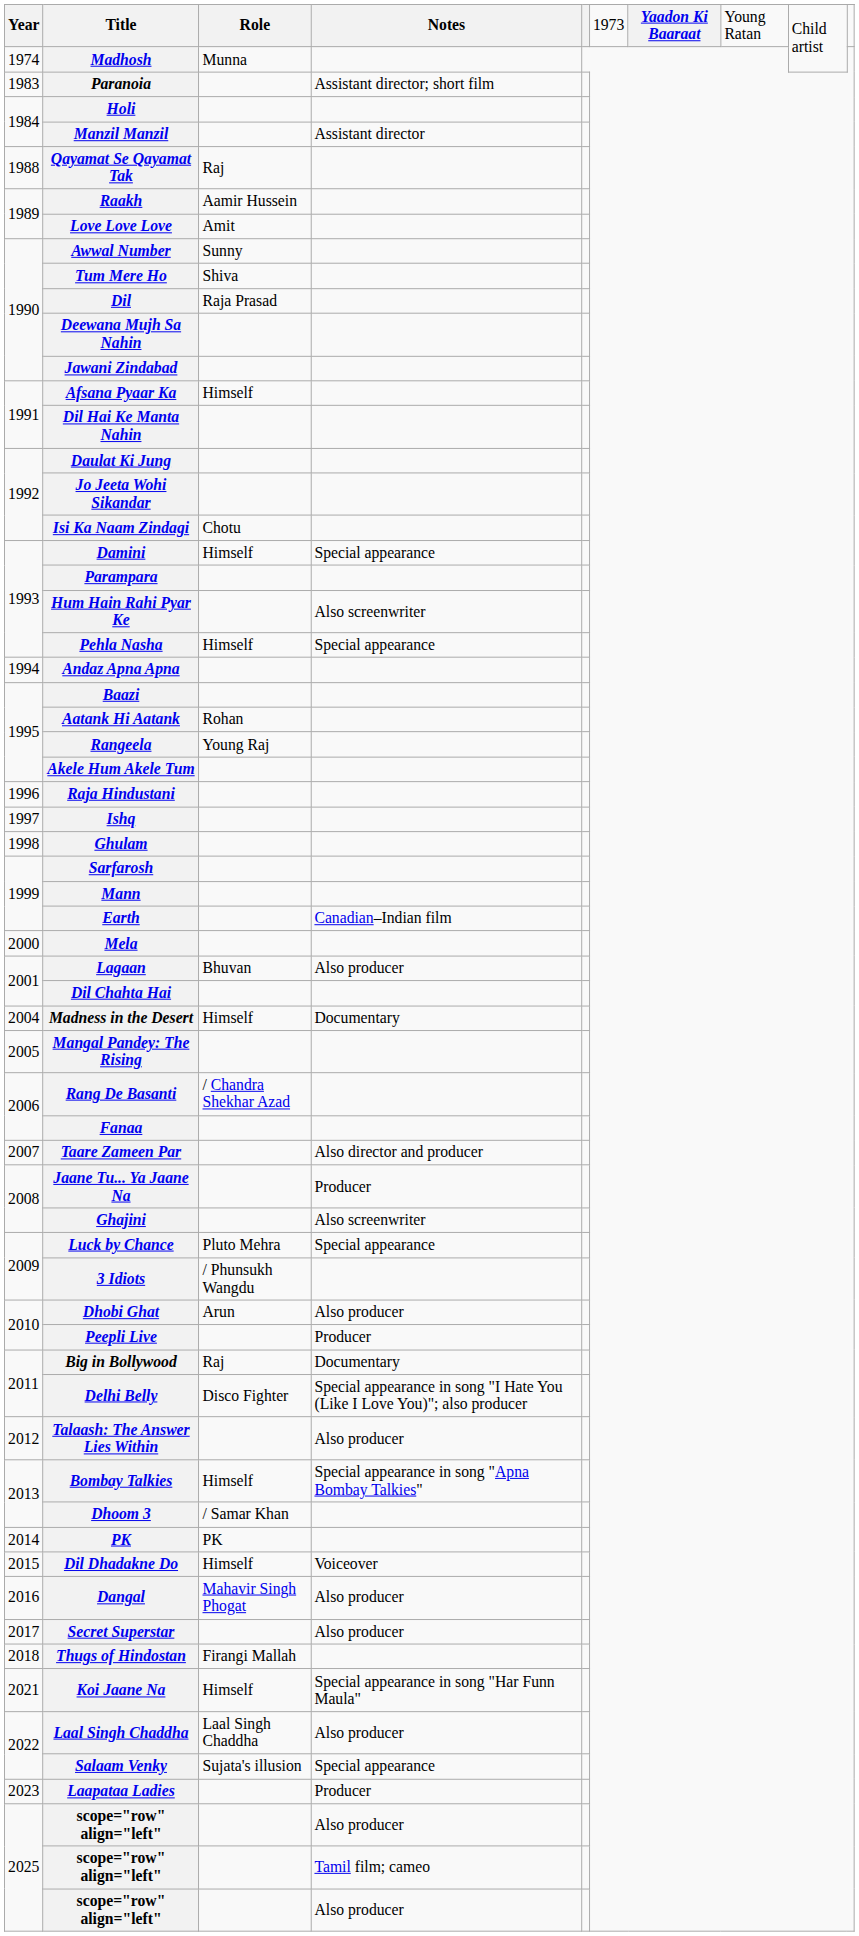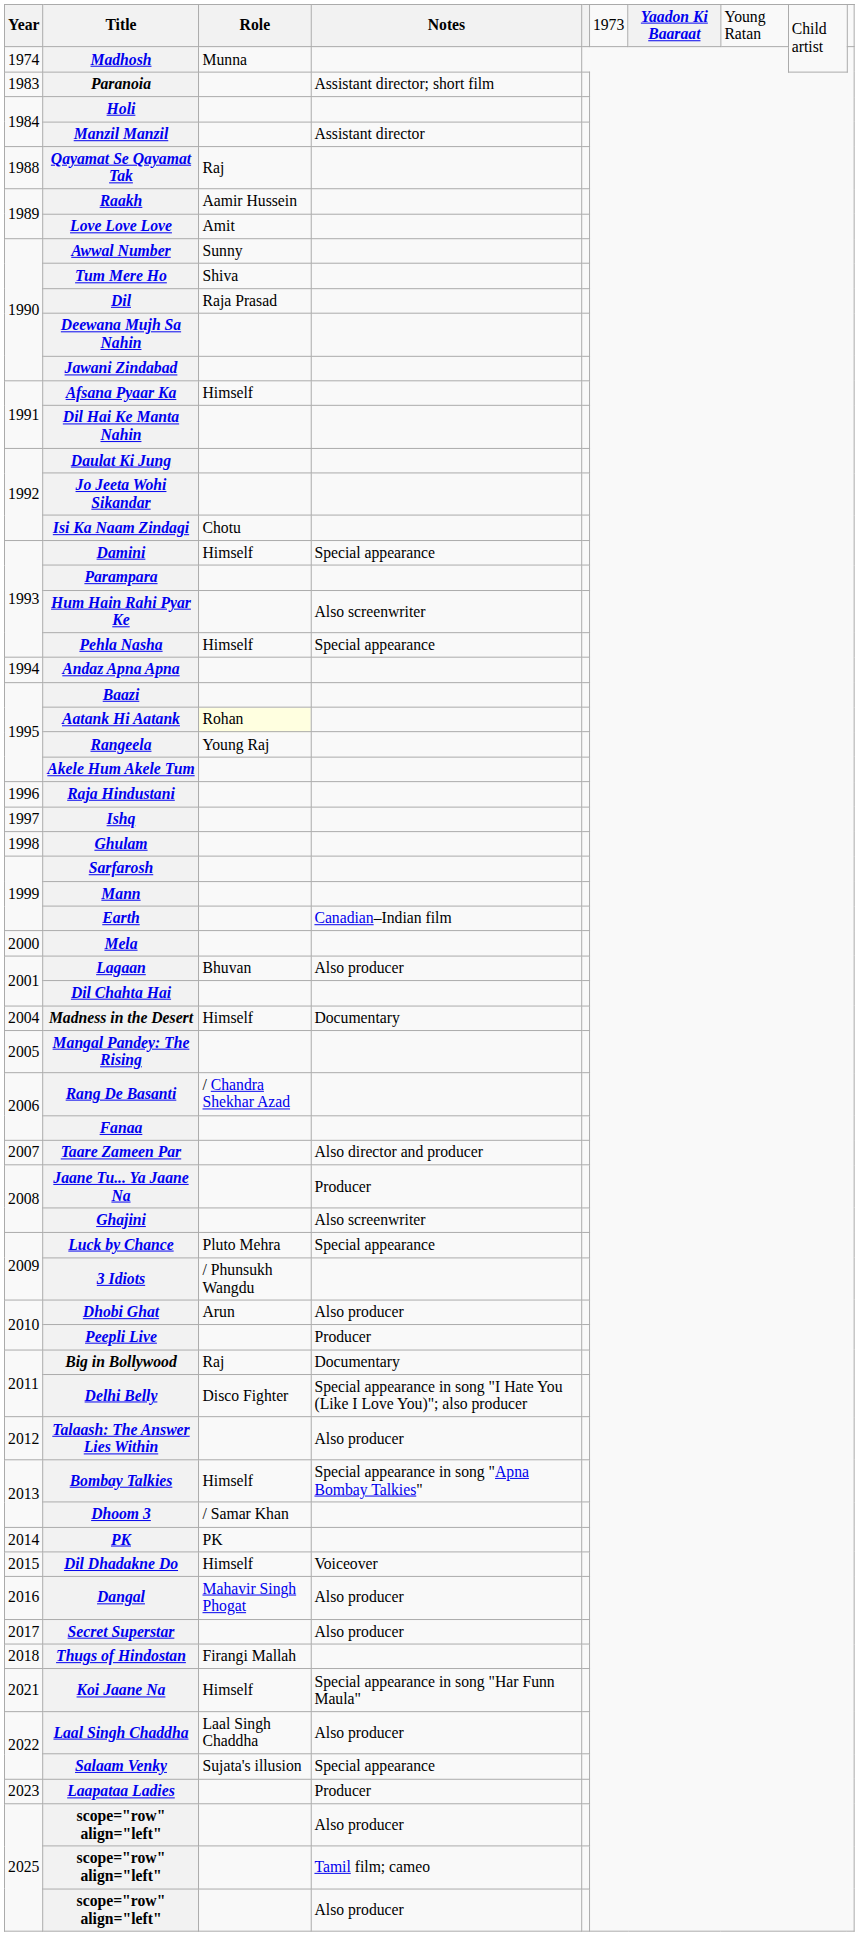(223, 719) no background -> (223, 719) lightyellow background
